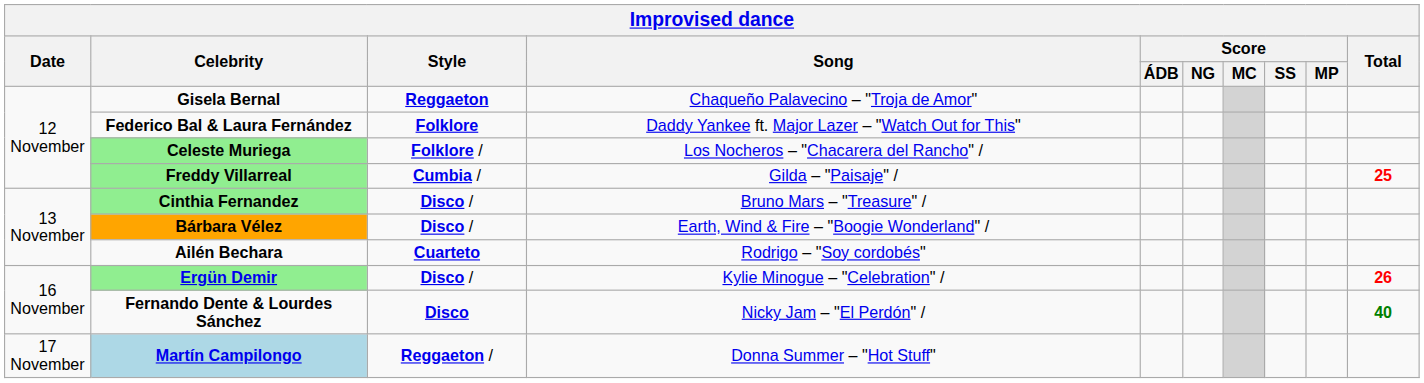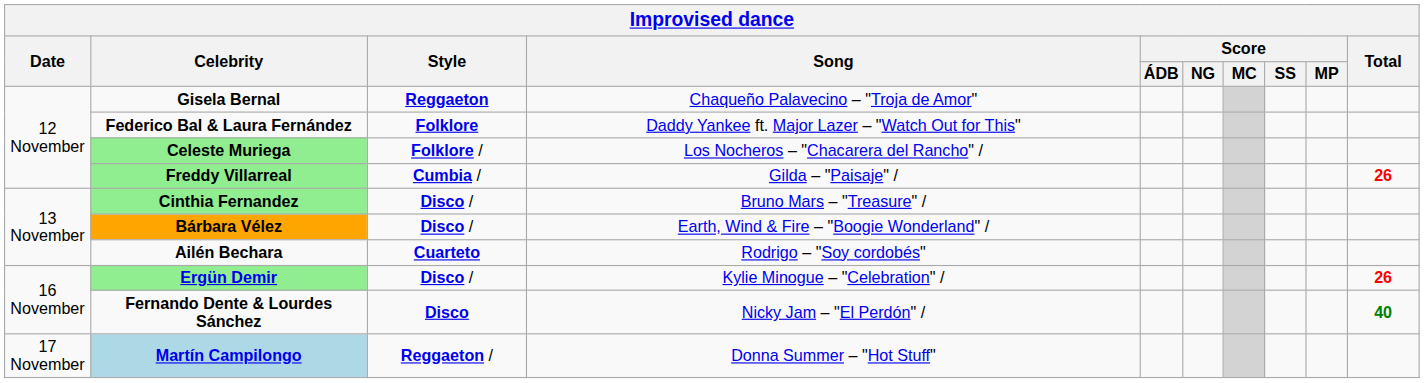(1383, 176) 25 -> (1383, 176) 26
